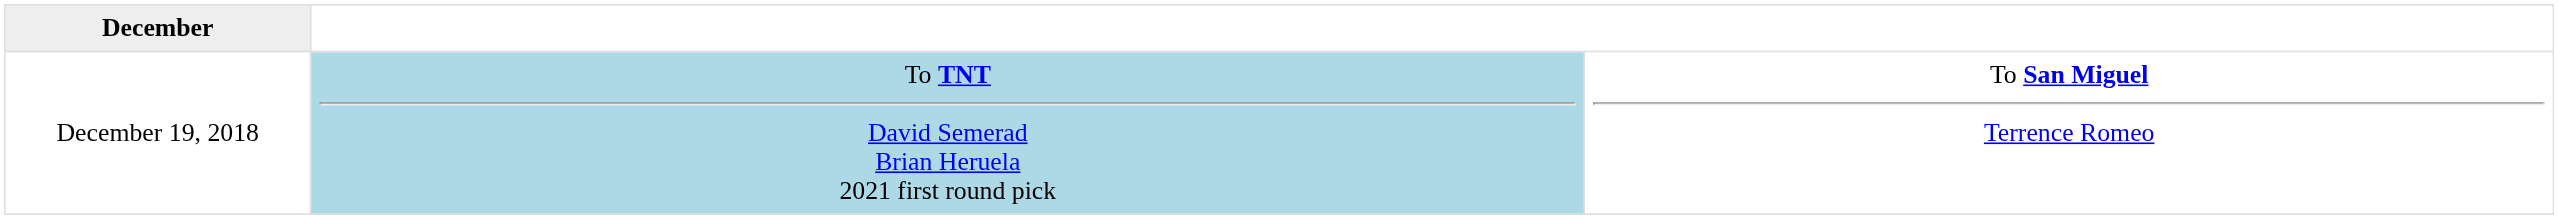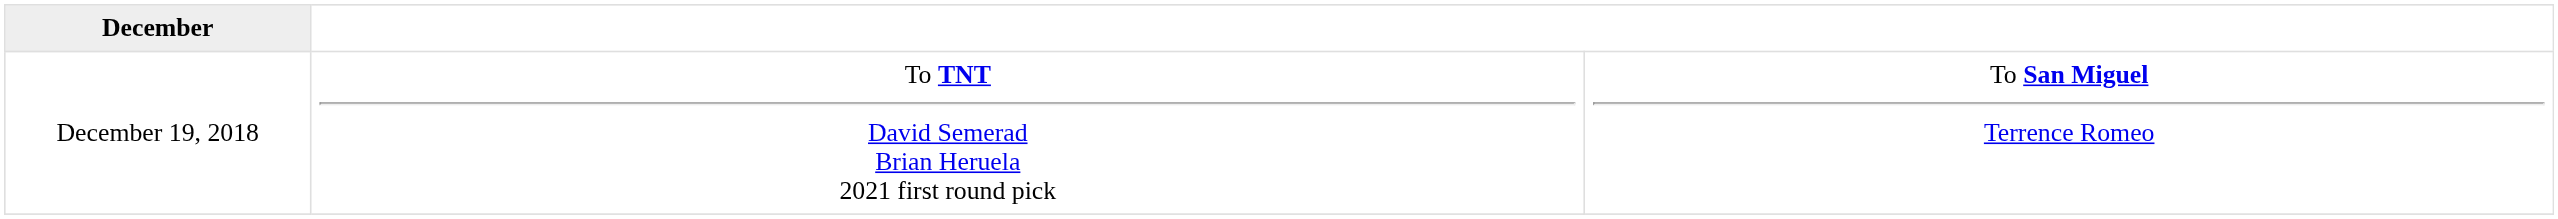(948, 132) lightblue background -> (948, 132) no background
